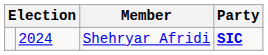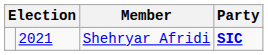(36, 39) 2024 -> (36, 39) 2021
